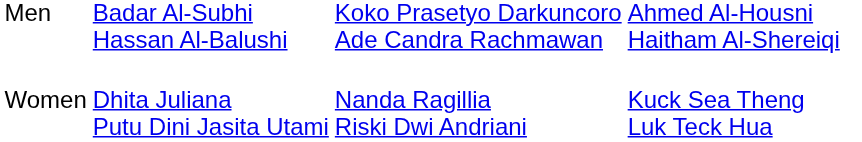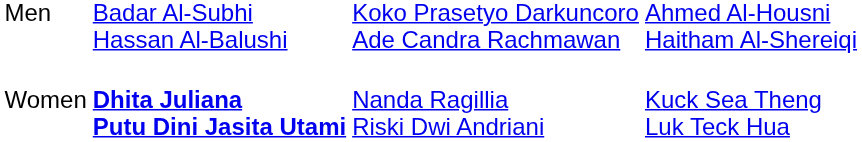(211, 113) normal -> (219, 113) bold
